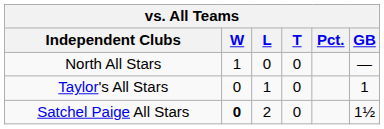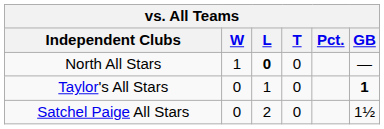(267, 64) normal -> (267, 64) bold
(365, 87) normal -> (365, 87) bold
(237, 111) bold -> (237, 111) normal
